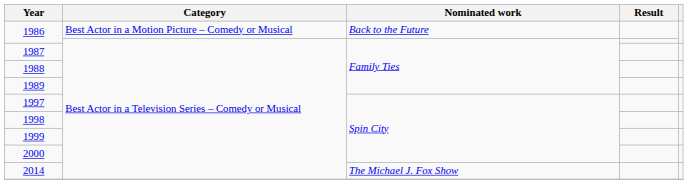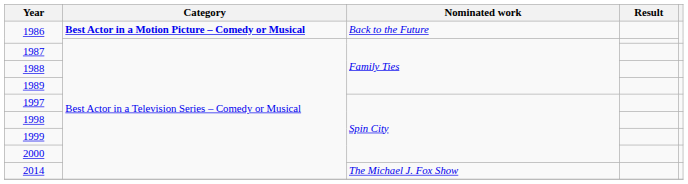(179, 30) normal -> (185, 30) bold
